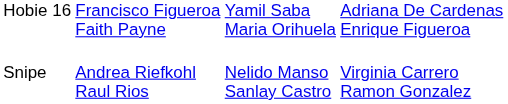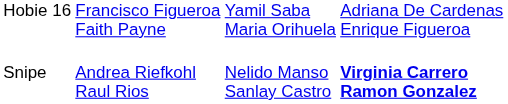(406, 81) normal -> (409, 81) bold
